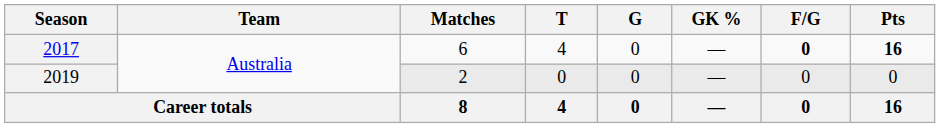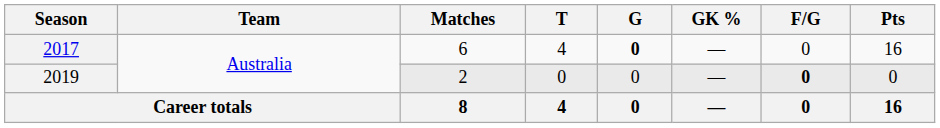(635, 49) normal -> (635, 49) bold
(806, 49) bold -> (806, 49) normal
(893, 49) bold -> (893, 49) normal
(806, 78) normal -> (806, 78) bold
